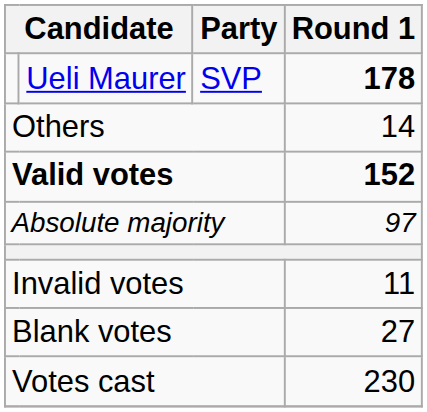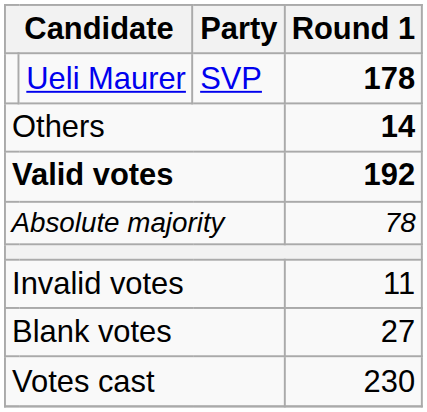(398, 126) normal -> (398, 126) bold
(389, 175) 152 -> (389, 175) 192
(400, 223) 97 -> (400, 223) 78
